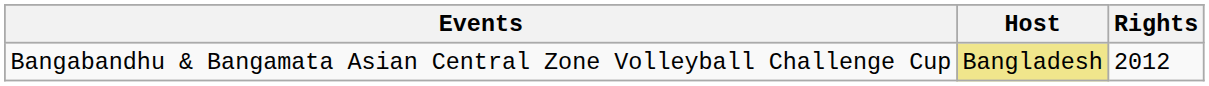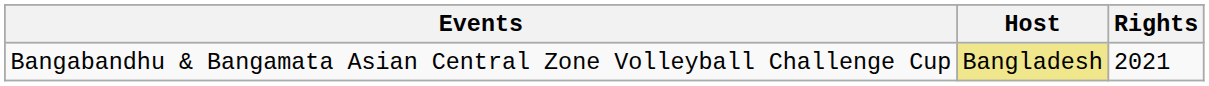(1142, 62) 2012 -> (1142, 62) 2021
